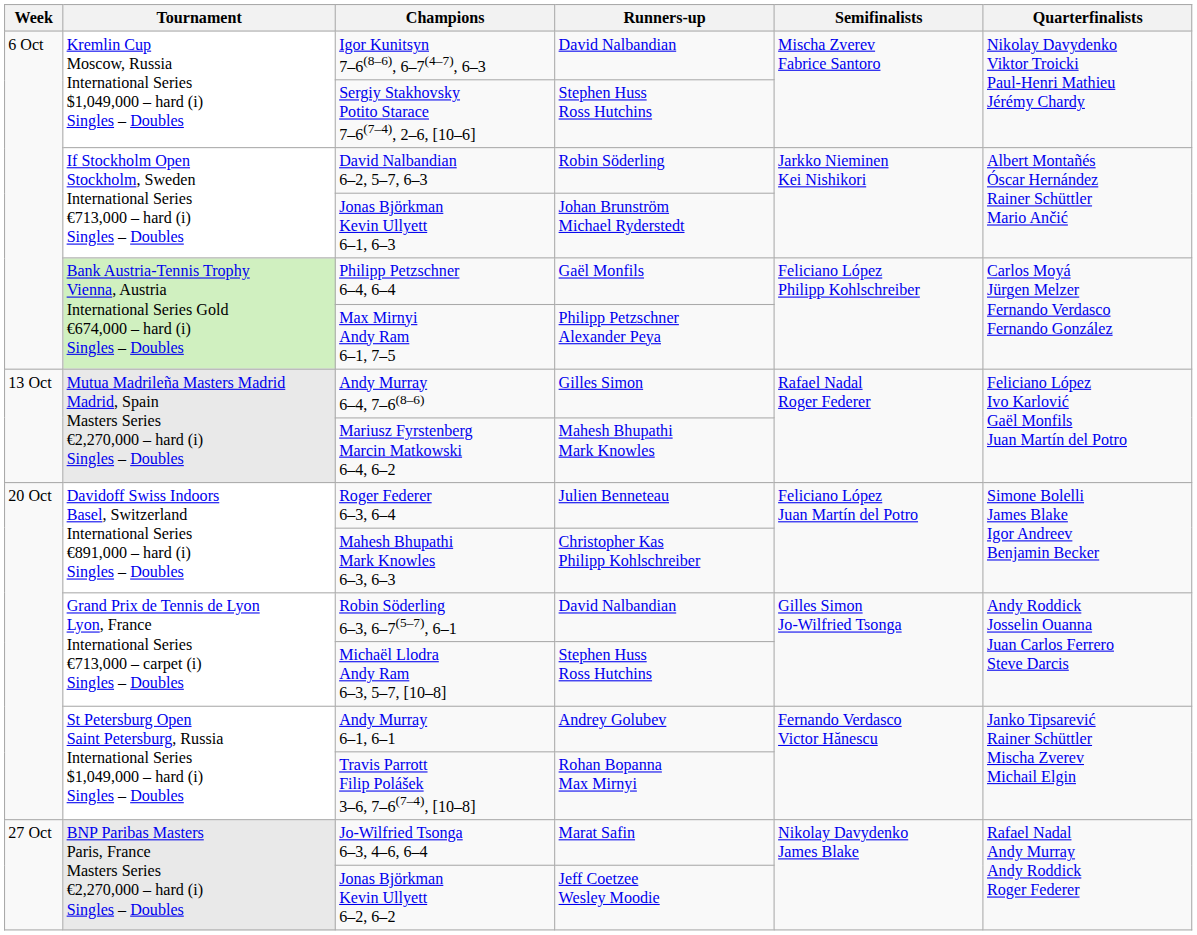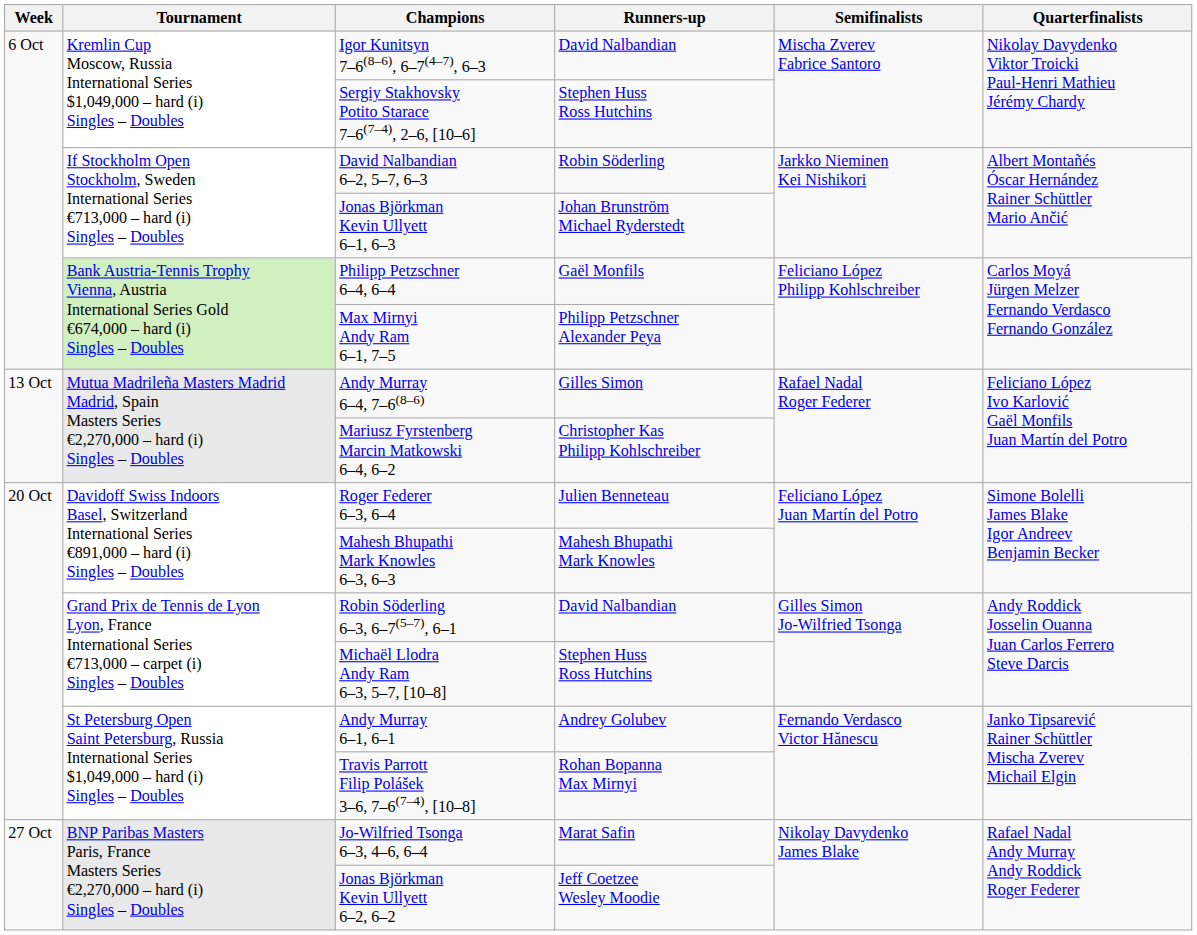(616, 440) Mahesh Bhupathi Mark Knowles -> (629, 440) Christopher Kas Philipp Kohlschreiber
(629, 550) Christopher Kas Philipp Kohlschreiber -> (616, 550) Mahesh Bhupathi Mark Knowles
